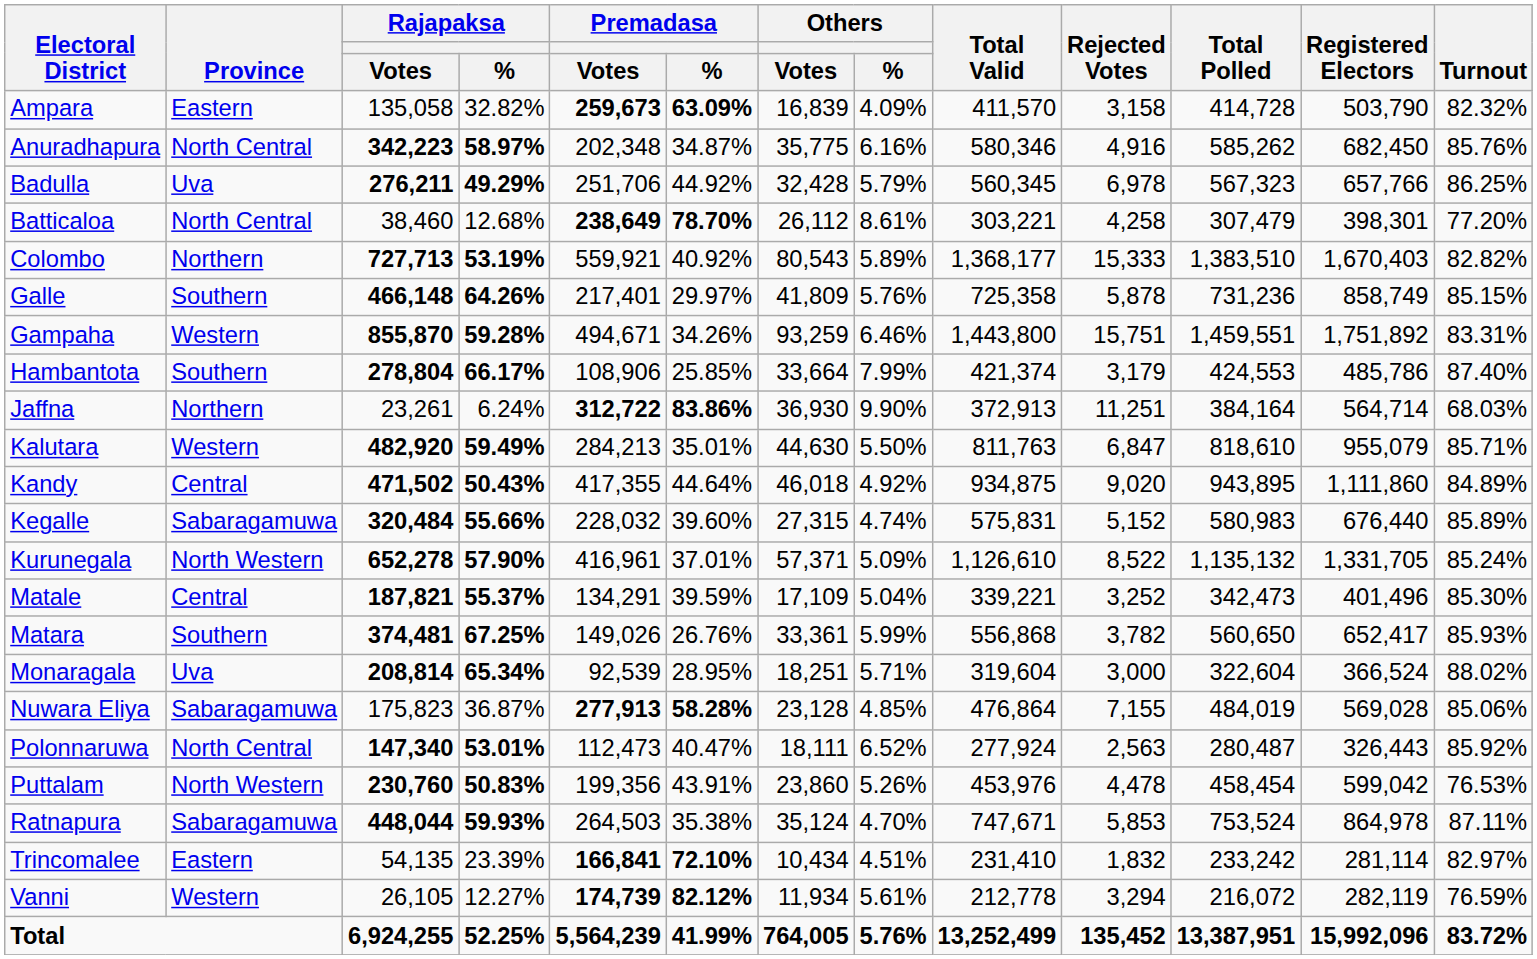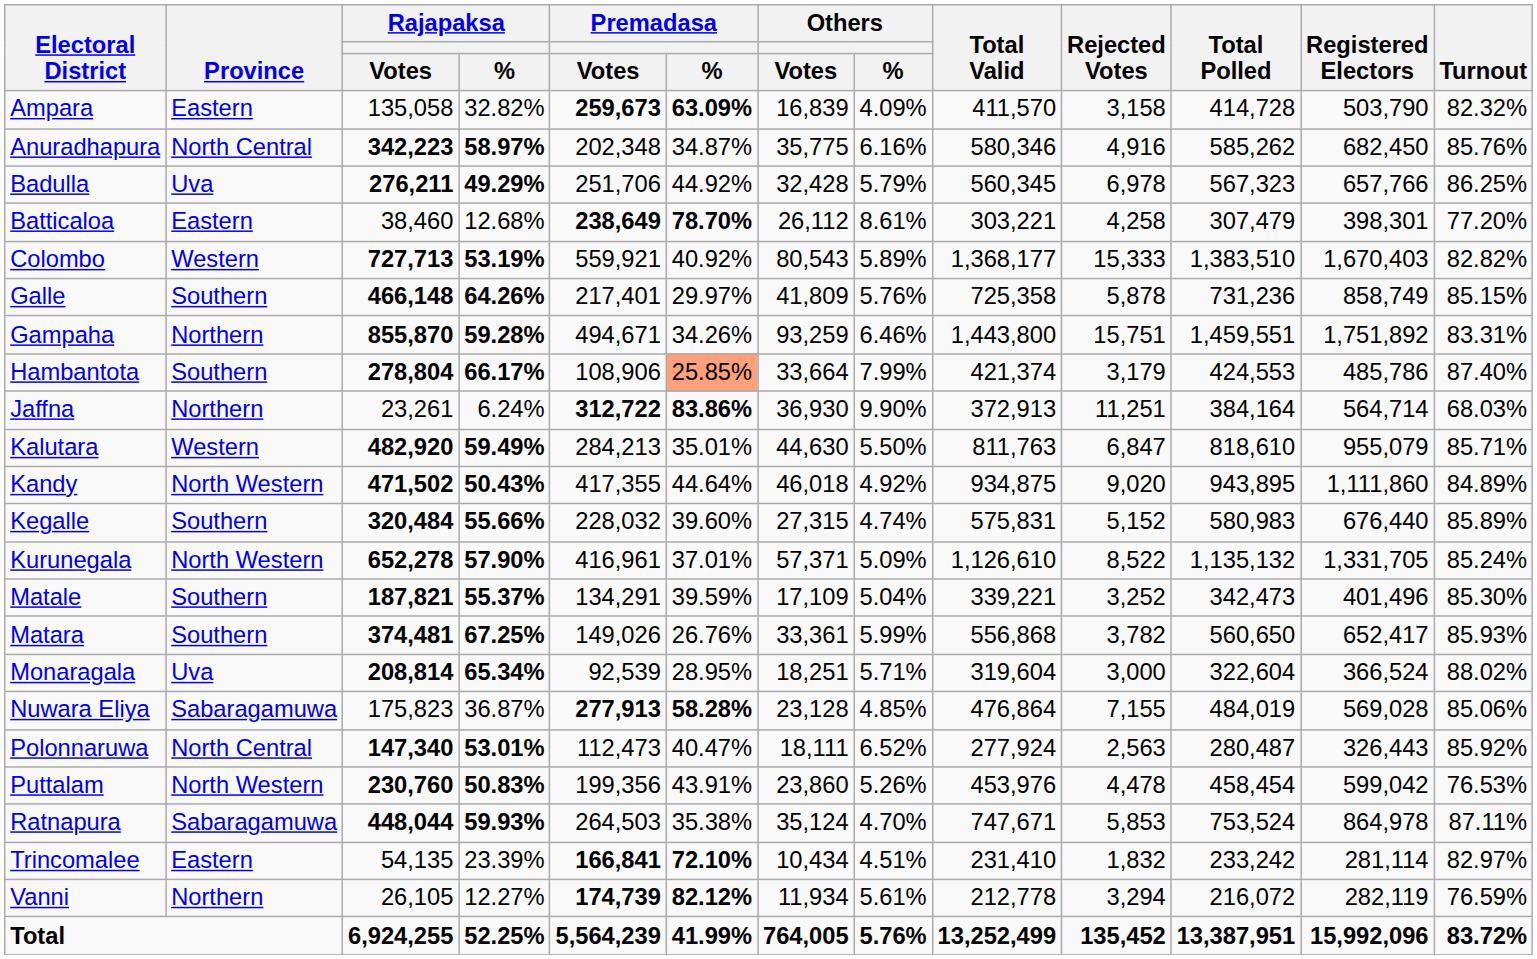(242, 221) North Central -> (212, 221) Eastern
(217, 259) Northern -> (215, 259) Western
(215, 334) Western -> (217, 334) Northern
(712, 372) no background -> (712, 372) lightsalmon background
(209, 484) Central -> (247, 484) North Western
(254, 522) Sabaragamuwa -> (219, 522) Southern
(209, 597) Central -> (219, 597) Southern
(215, 897) Western -> (217, 897) Northern
